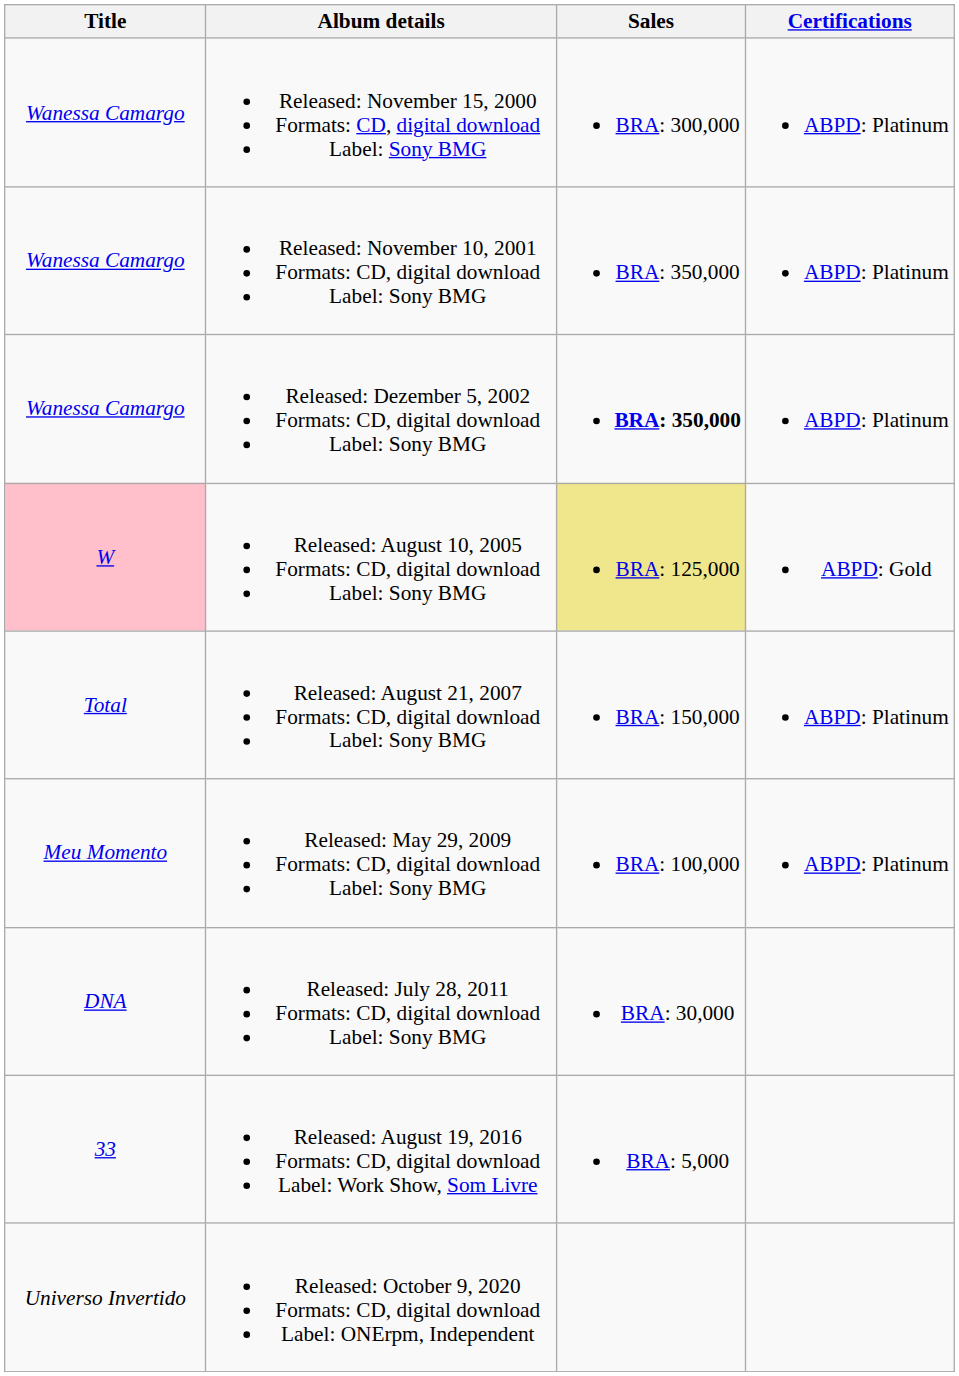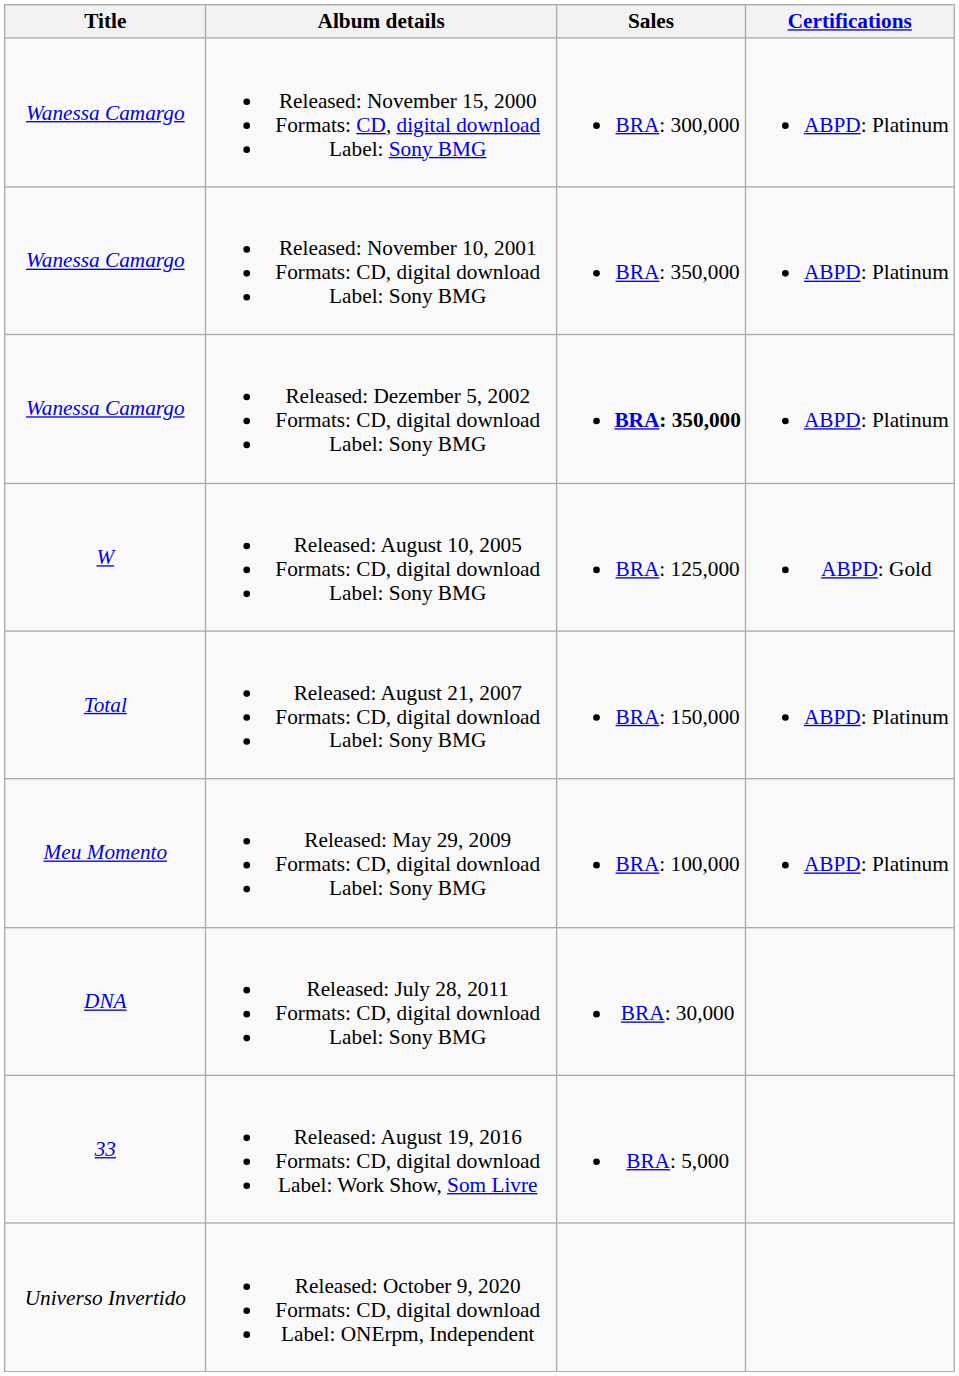(105, 556) pink background -> (105, 556) no background
(651, 569) khaki background -> (651, 569) no background
